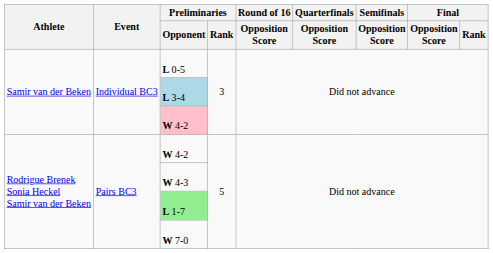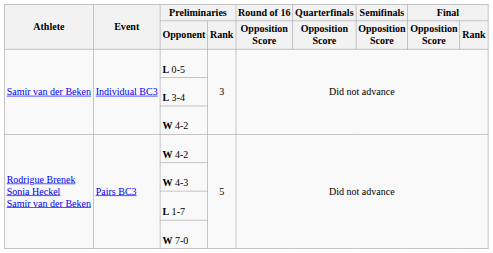(174, 98) lightblue background -> (174, 98) no background
(175, 126) pink background -> (175, 126) no background
(174, 211) lightgreen background -> (174, 211) no background
